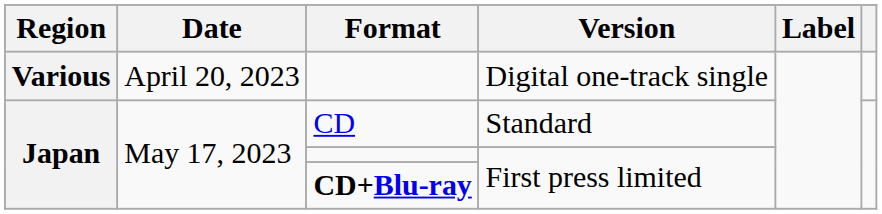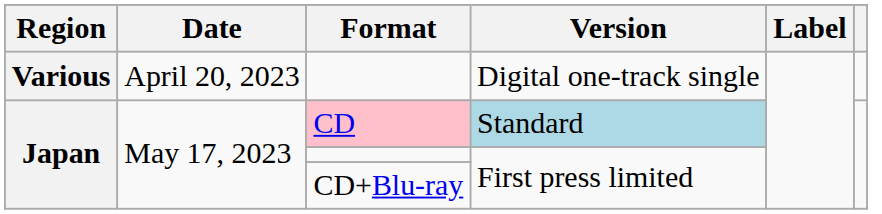(334, 123) no background -> (334, 123) pink background
(539, 123) no background -> (530, 123) lightblue background
(393, 184) bold -> (388, 184) normal
